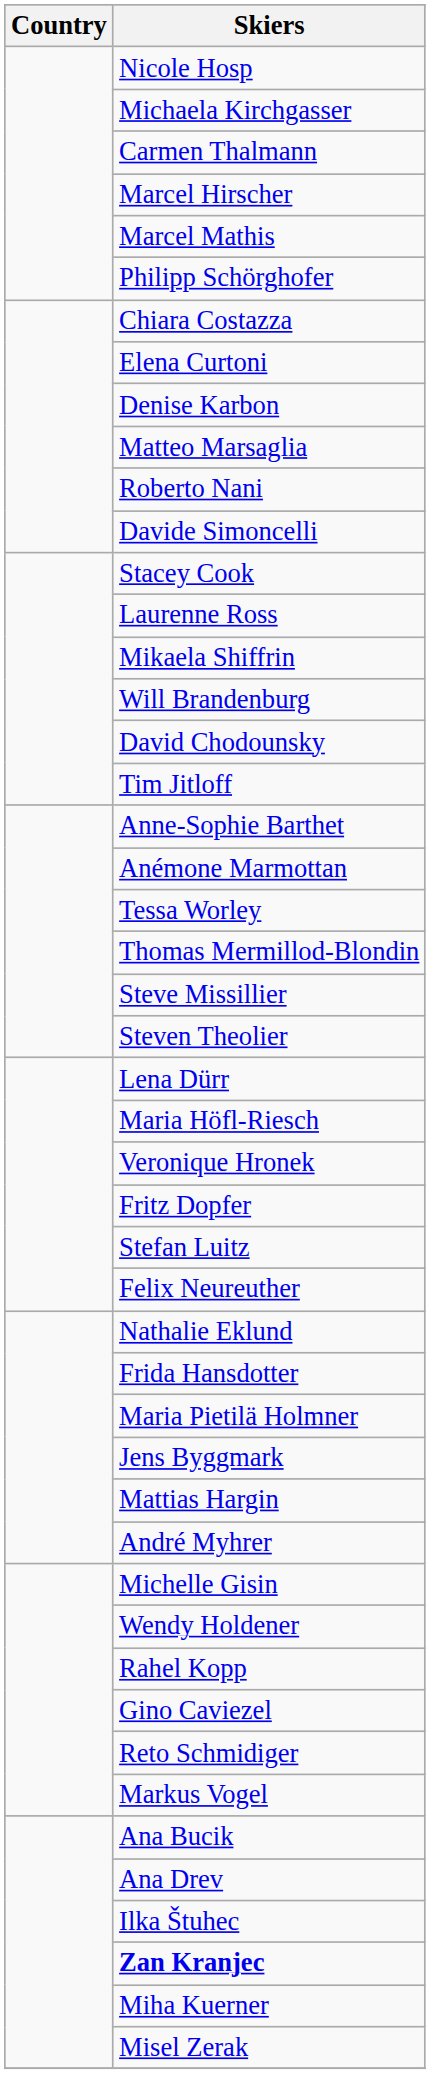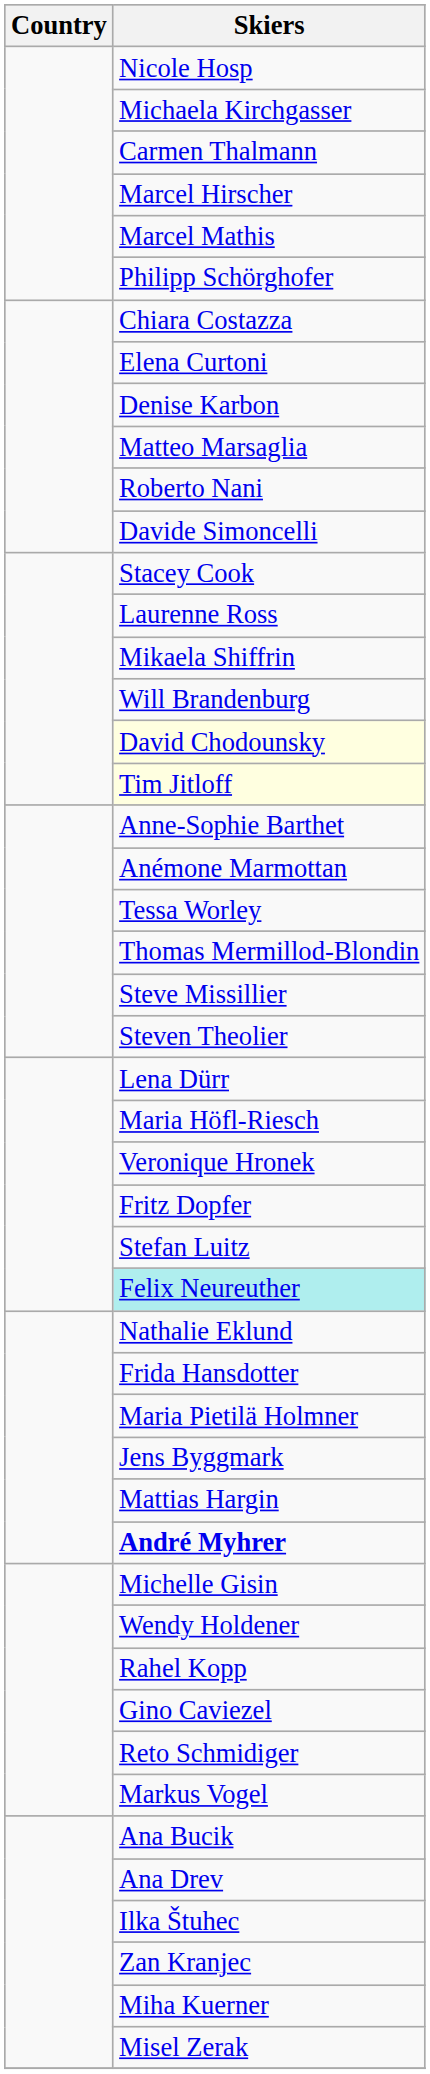(222, 741) no background -> (222, 741) lightyellow background
(176, 783) no background -> (176, 783) lightyellow background
(209, 1289) no background -> (209, 1289) paleturquoise background
(195, 1541) normal -> (203, 1541) bold
(192, 1963) bold -> (185, 1963) normal
